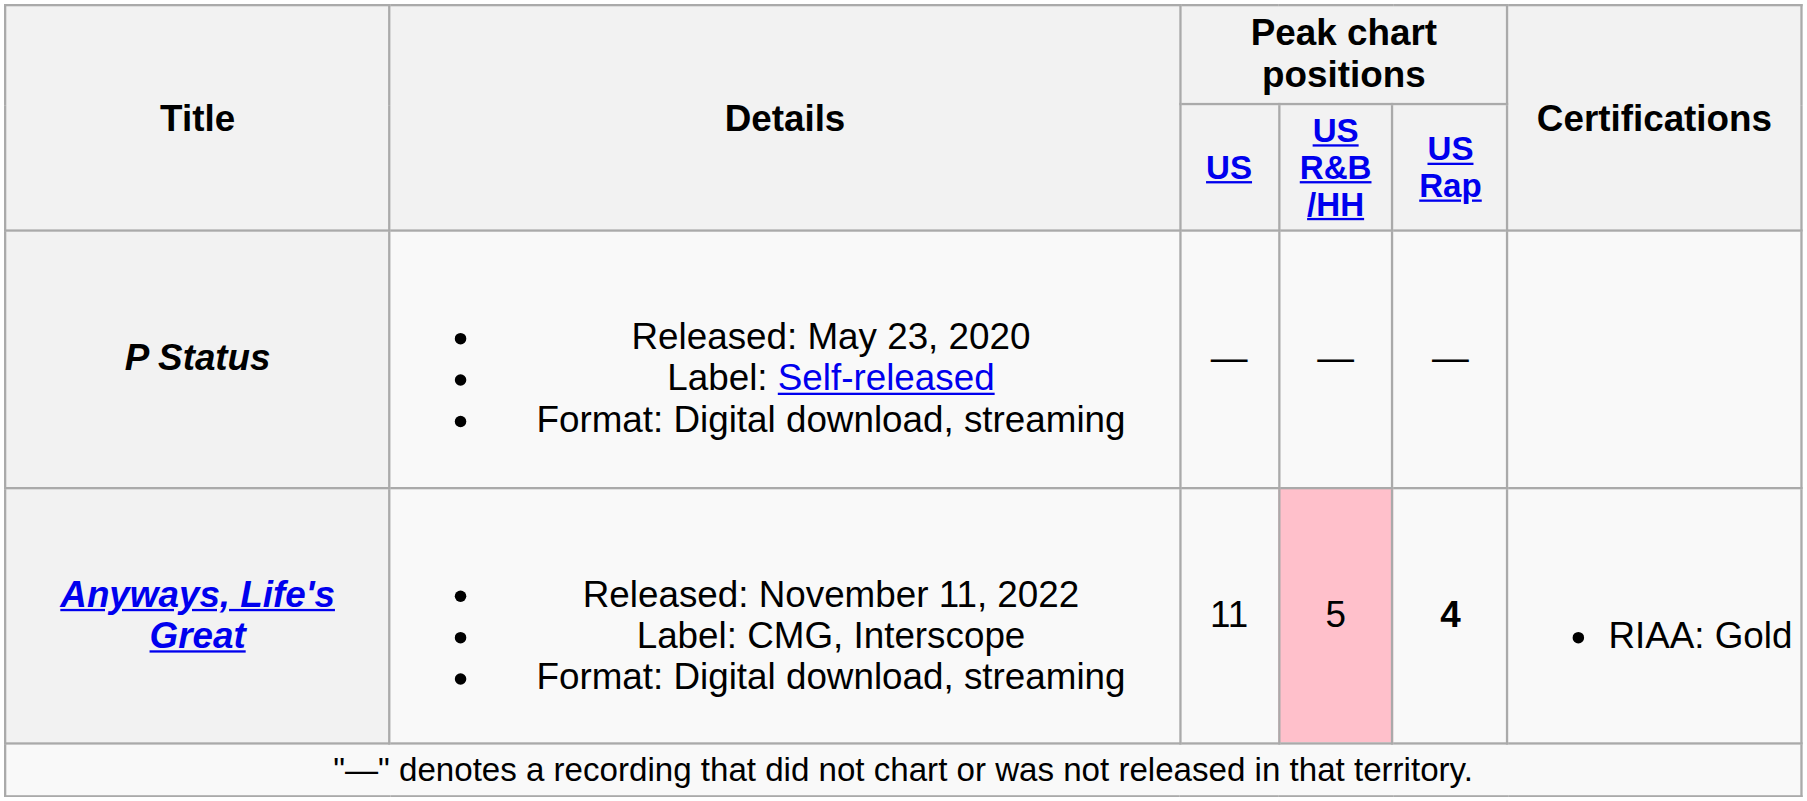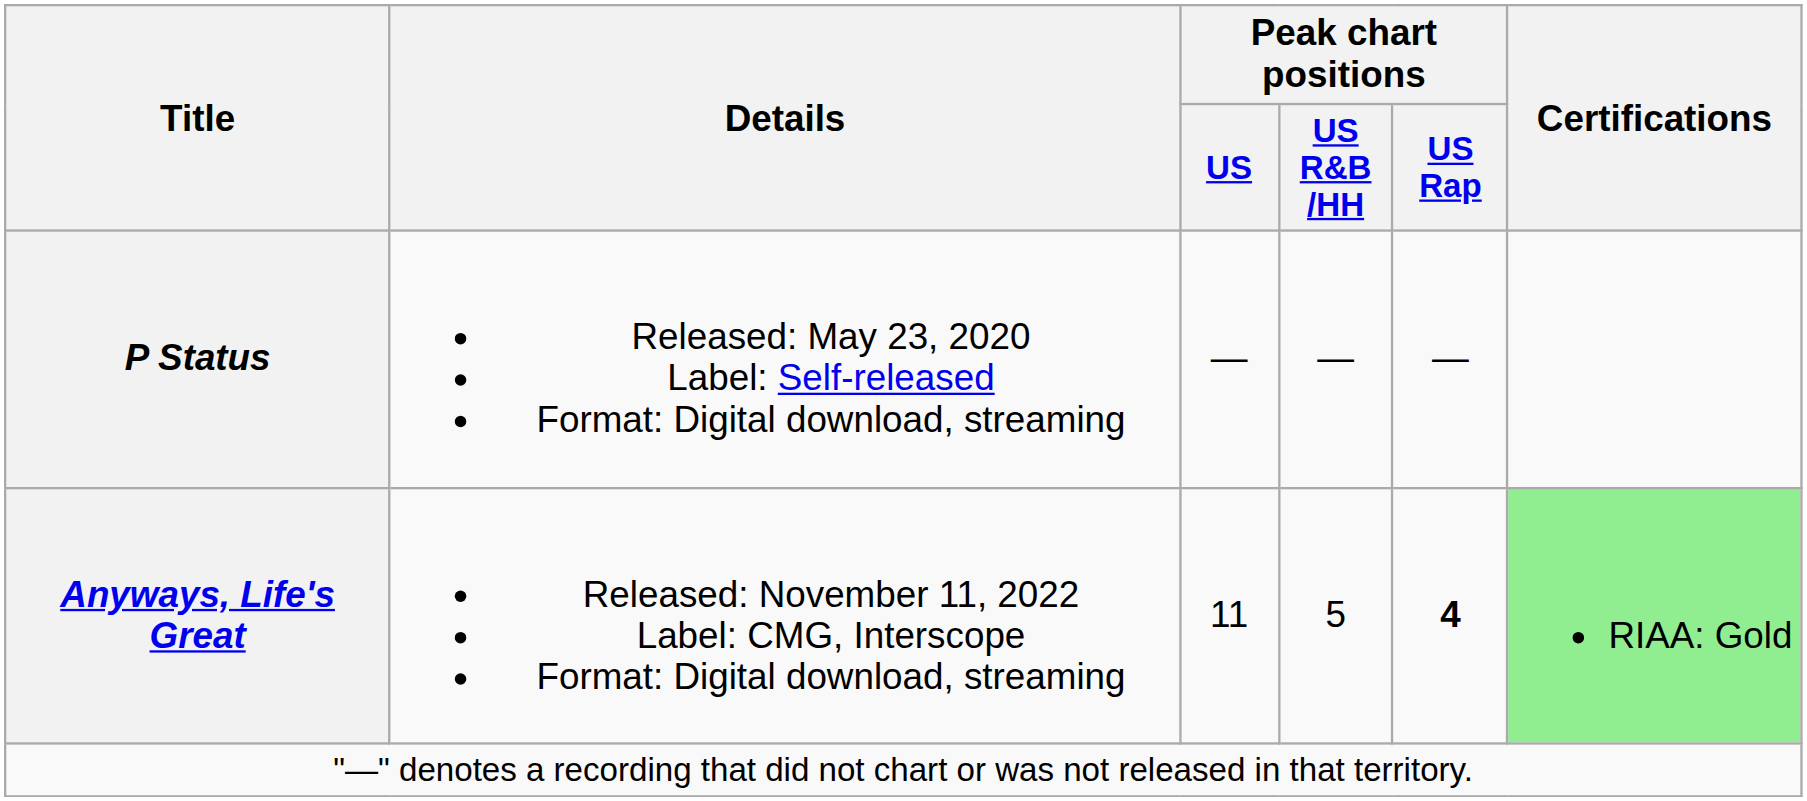(1336, 614) pink background -> (1336, 614) no background
(1654, 636) no background -> (1654, 636) lightgreen background
